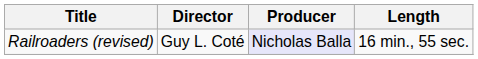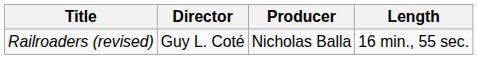(301, 41) lavender background -> (301, 41) no background
